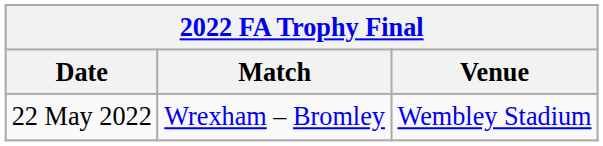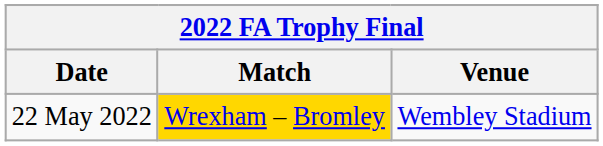(275, 116) no background -> (275, 116) gold background
